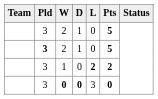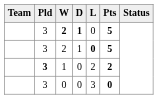(64, 31) normal -> (64, 31) bold
(79, 31) normal -> (79, 31) bold
(45, 49) bold -> (45, 49) normal
(93, 49) normal -> (93, 49) bold
(45, 67) normal -> (45, 67) bold
(93, 67) bold -> (93, 67) normal
(64, 85) bold -> (64, 85) normal
(79, 85) bold -> (79, 85) normal
